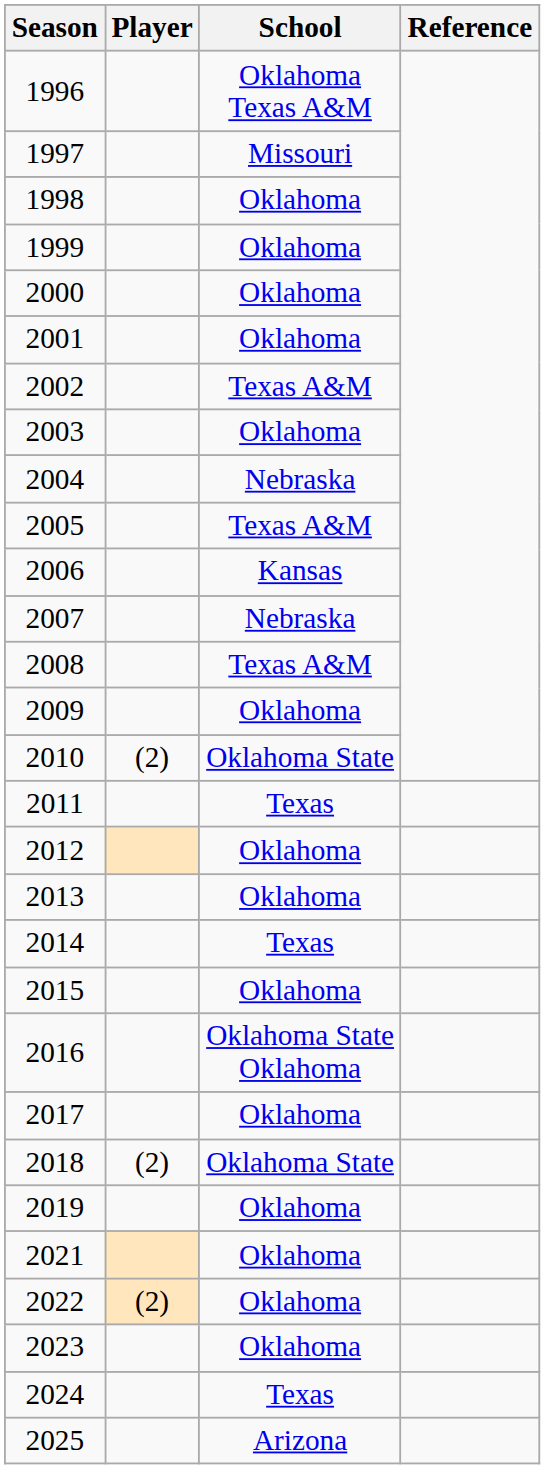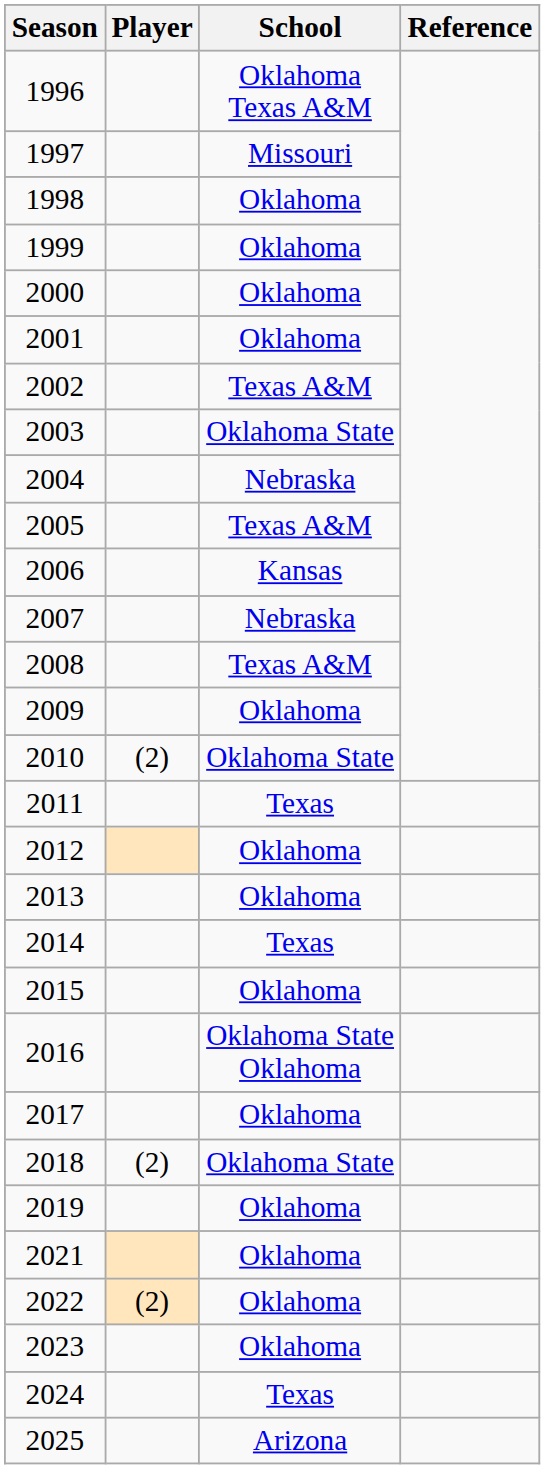(300, 432) Oklahoma -> (300, 432) Oklahoma State
